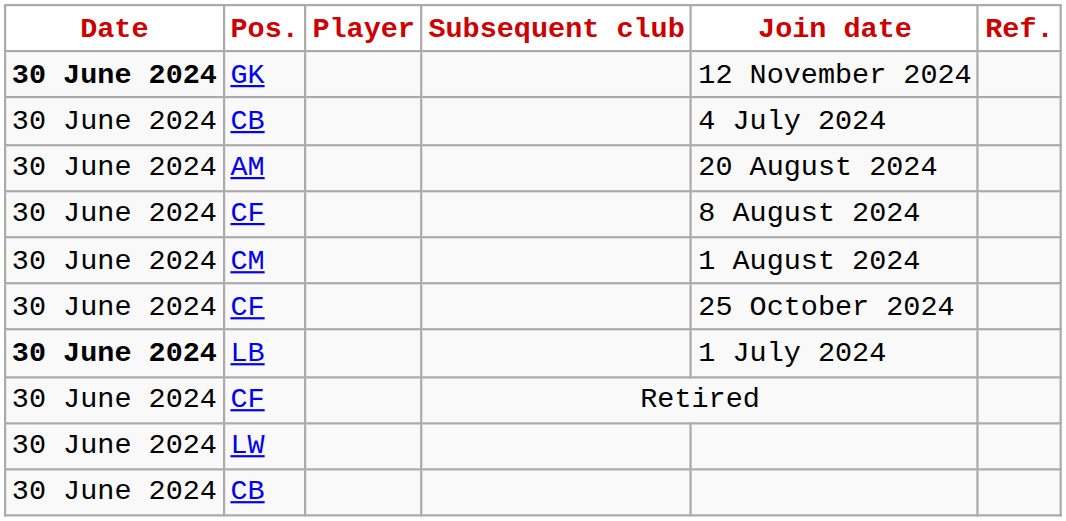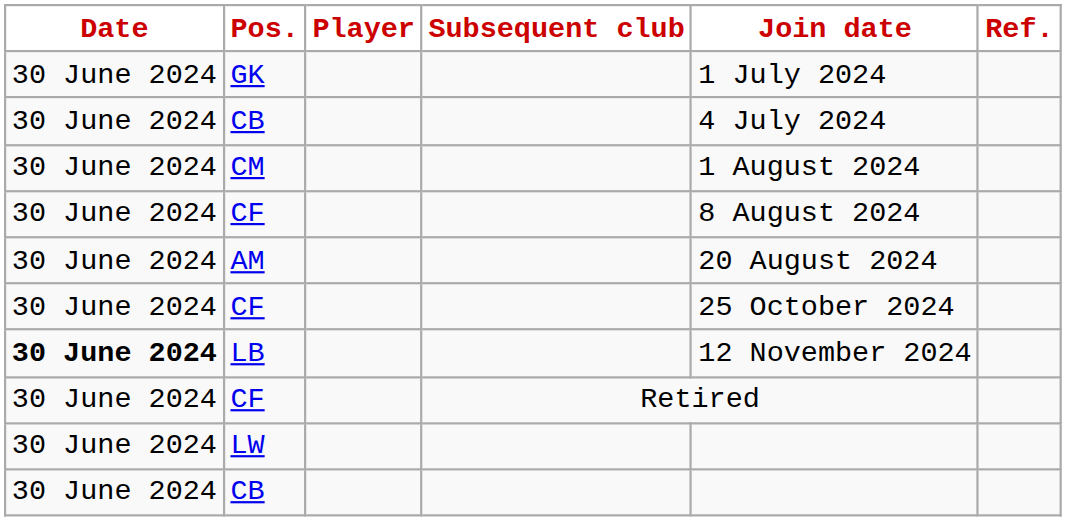(114, 75) bold -> (114, 75) normal
(835, 75) 12 November 2024 -> (792, 75) 1 July 2024
rows swapped: (248, 260) <-> (248, 167)
(792, 353) 1 July 2024 -> (835, 353) 12 November 2024
